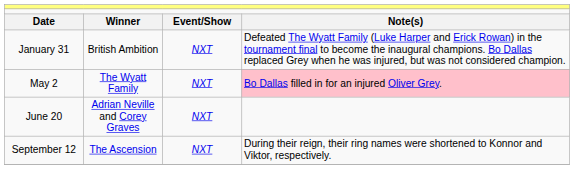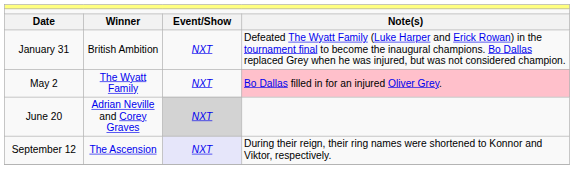(202, 116) no background -> (202, 116) lightgrey background
(202, 150) no background -> (202, 150) lavender background
